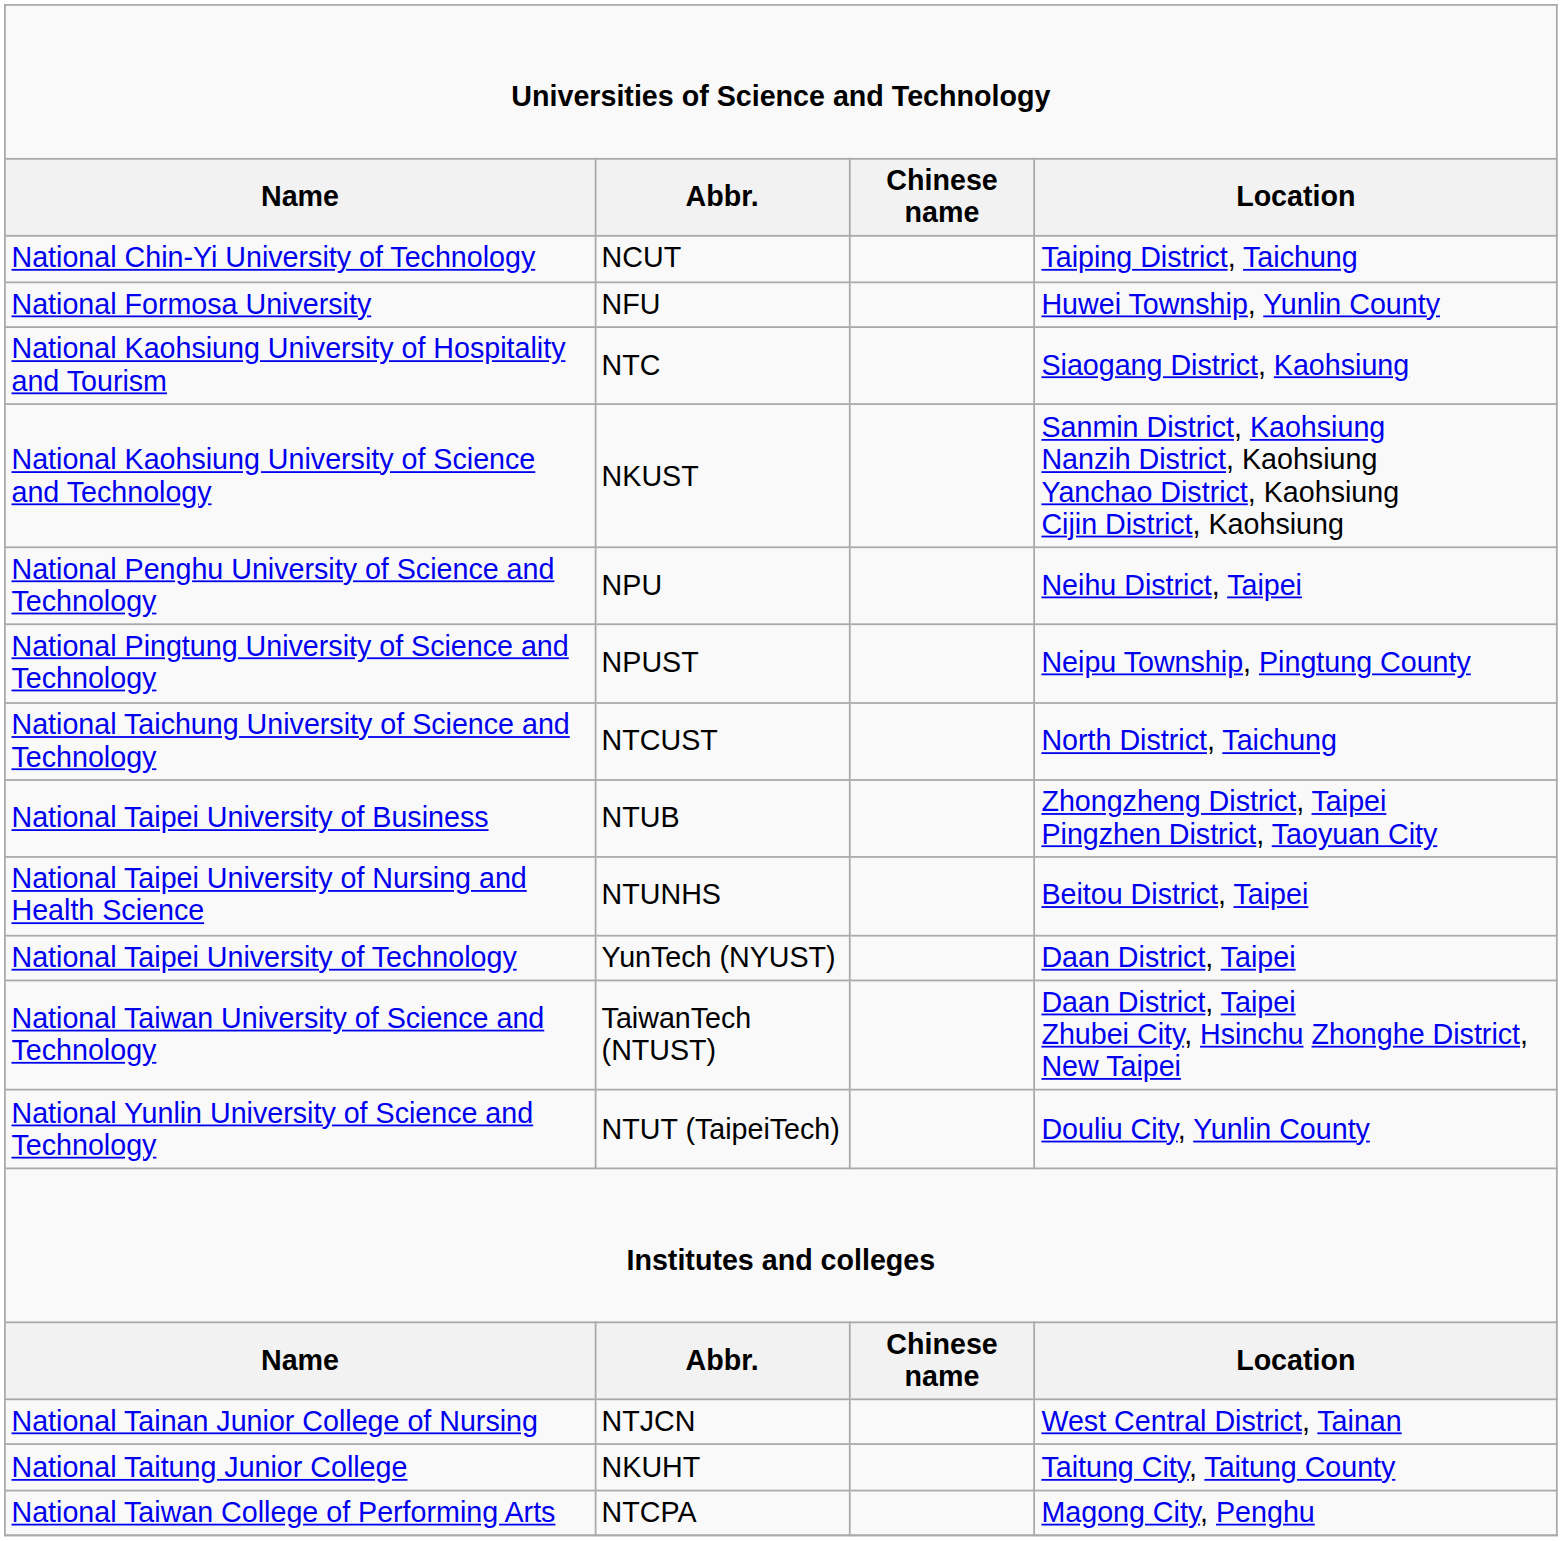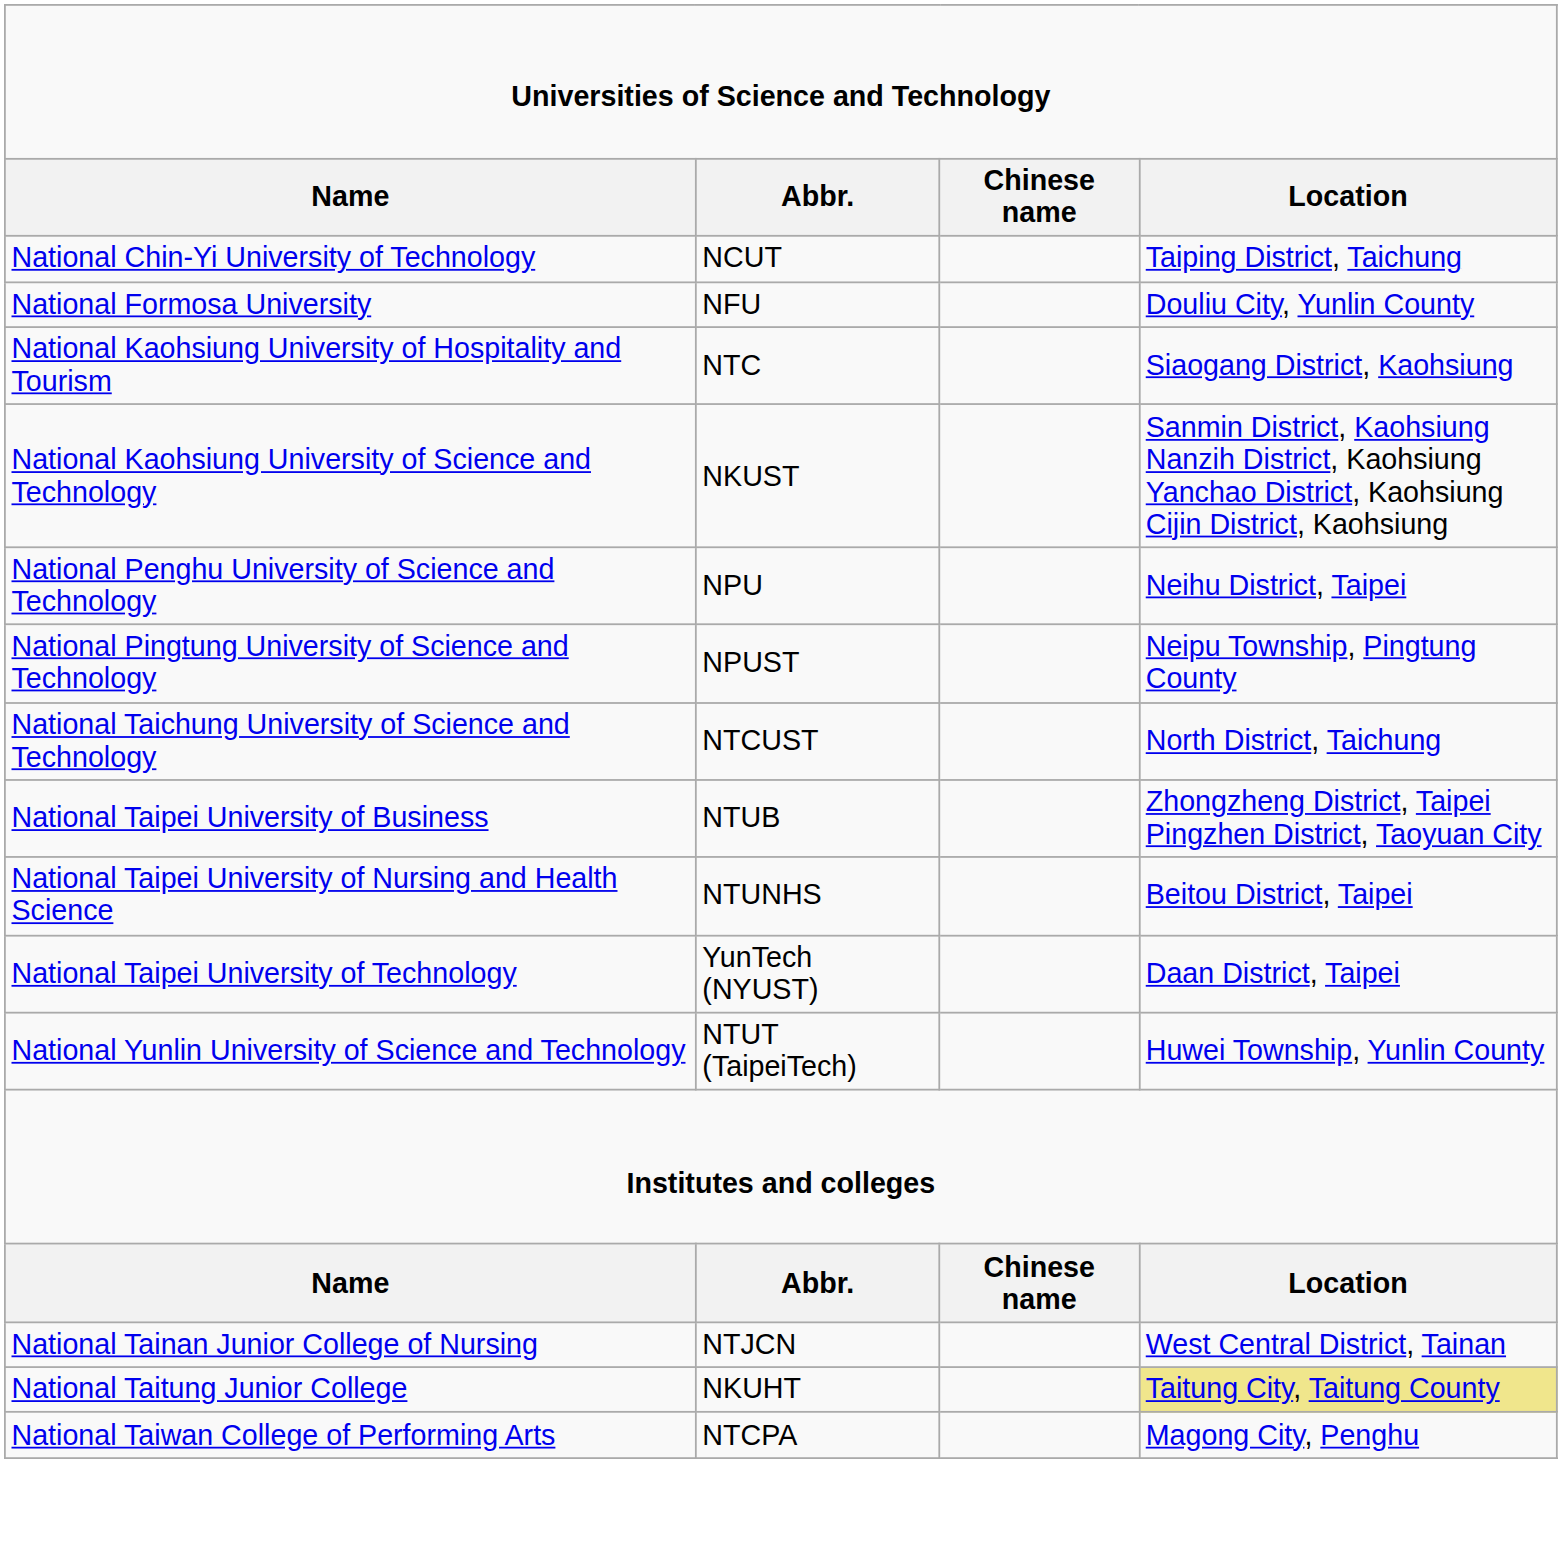(1241, 304) Huwei Township, Yunlin County -> (1310, 304) Douliu City, Yunlin County
- row: (278, 1035)
(1206, 1128) Douliu City, Yunlin County -> (1345, 1051) Huwei Township, Yunlin County
(1218, 1467) no background -> (1323, 1389) khaki background
